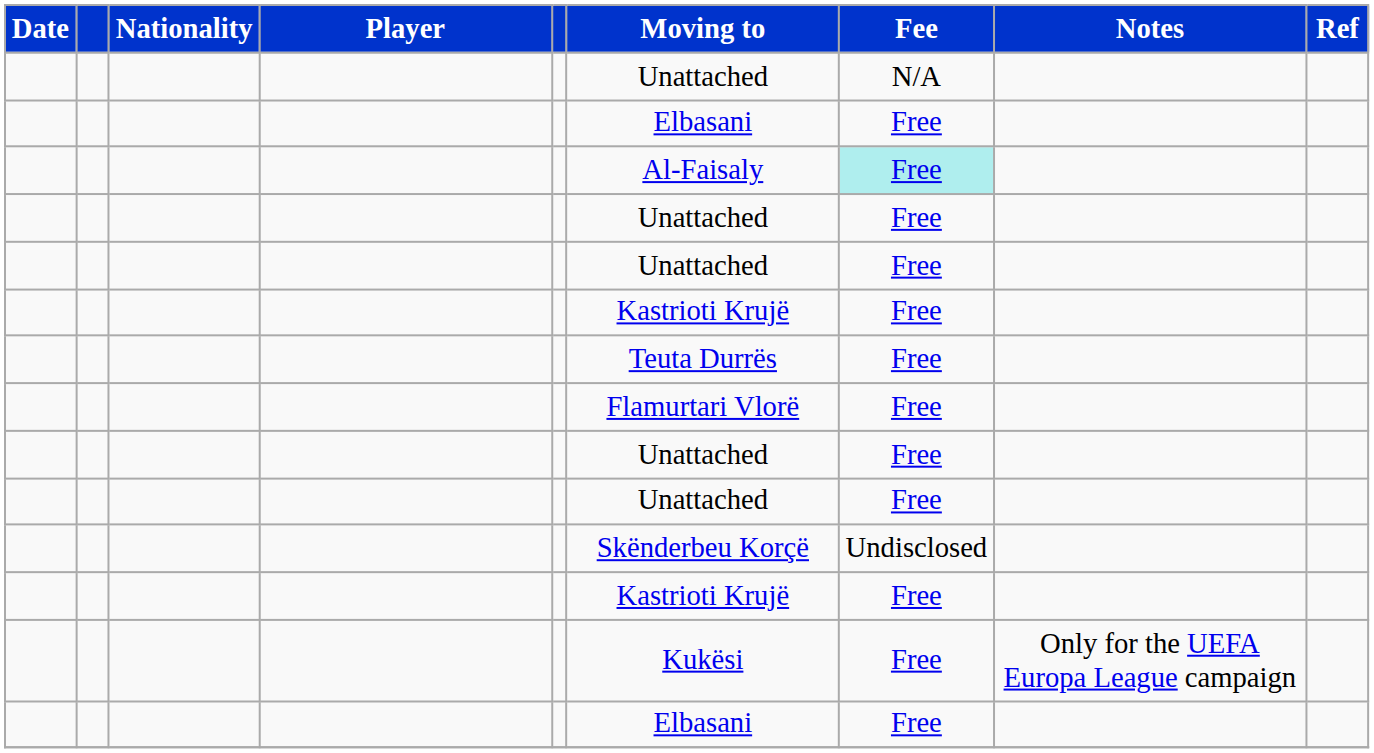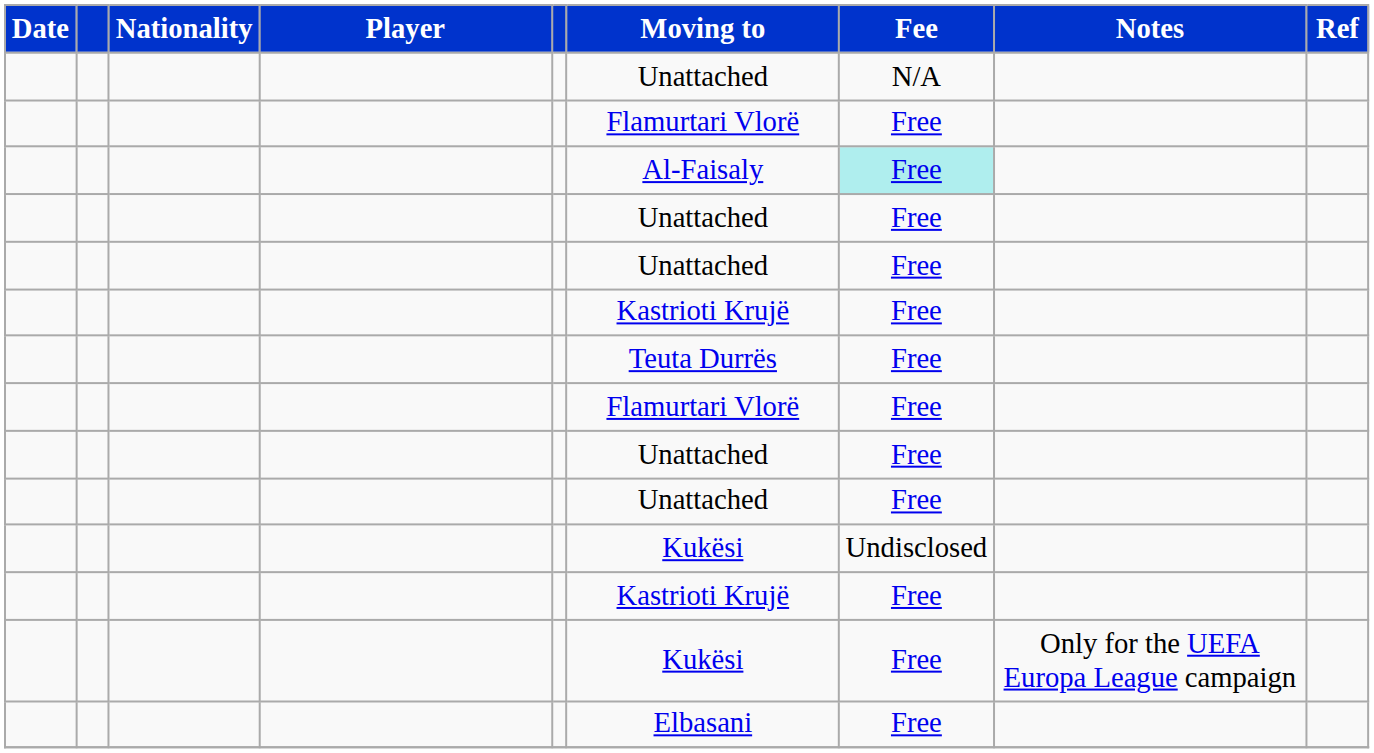(703, 123) Elbasani -> (703, 123) Flamurtari Vlorë
(703, 548) Skënderbeu Korçë -> (703, 548) Kukësi
